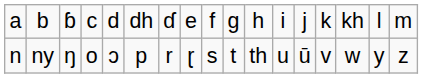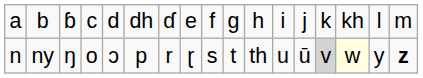(326, 55) no background -> (326, 55) lightgrey background
(353, 55) no background -> (353, 55) lightyellow background
(403, 55) normal -> (403, 55) bold
